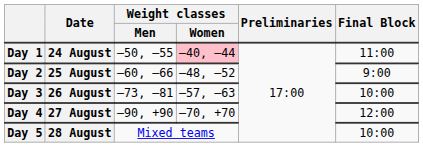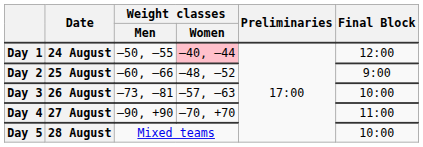(377, 53) 11:00 -> (377, 53) 12:00
(377, 113) 12:00 -> (377, 113) 11:00
